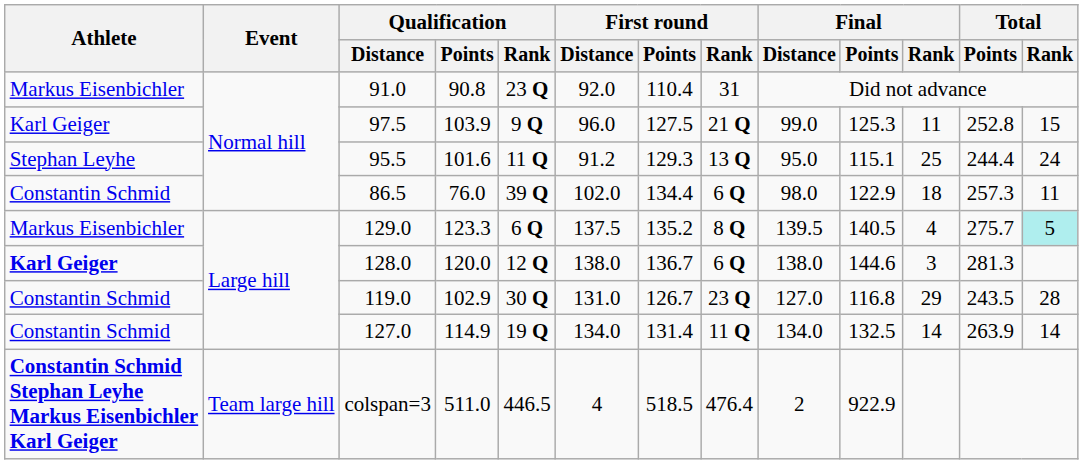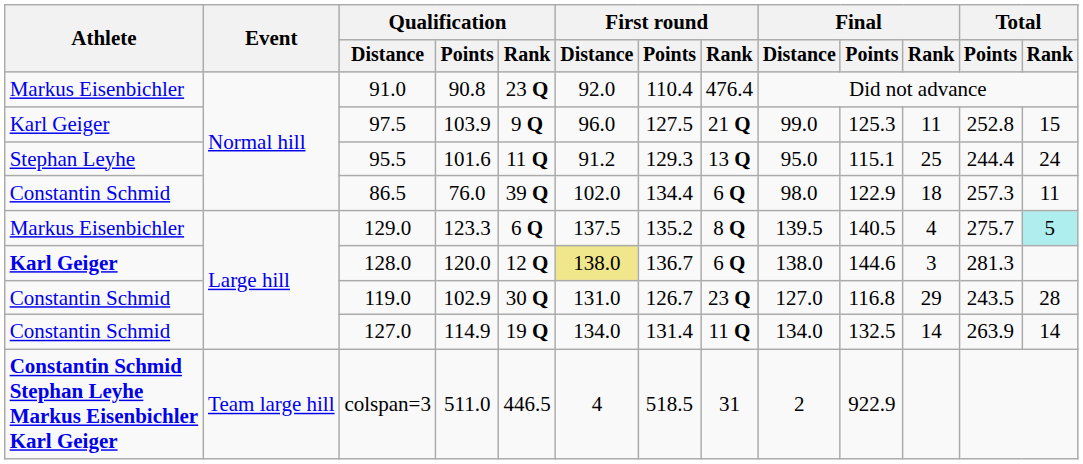(729, 89) 31 -> (729, 89) 476.4
(597, 263) no background -> (597, 263) khaki background
(729, 404) 476.4 -> (729, 404) 31
